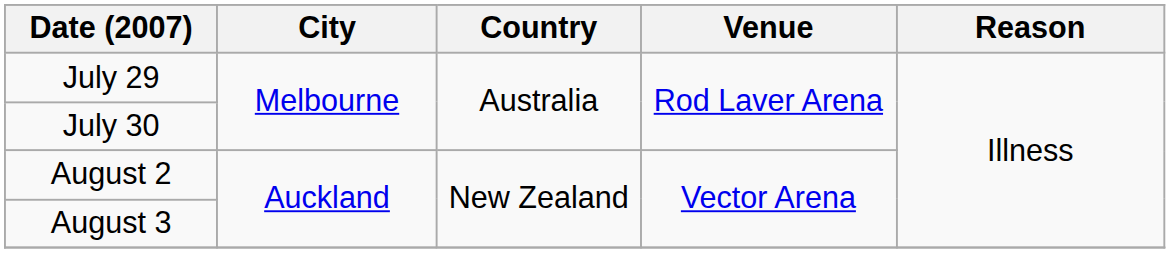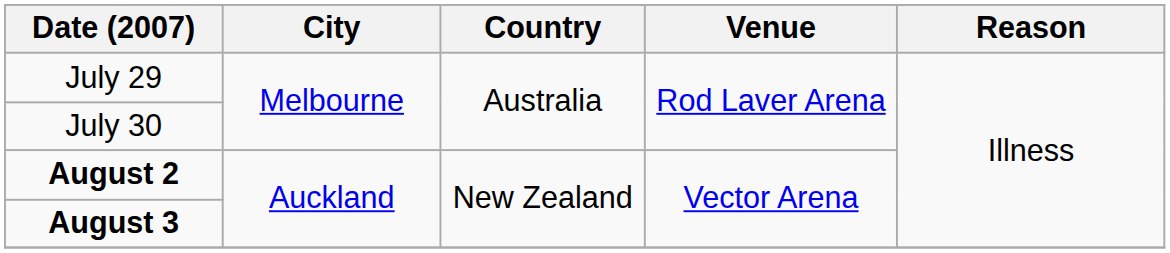(111, 174) normal -> (114, 174) bold
(111, 222) normal -> (114, 222) bold
